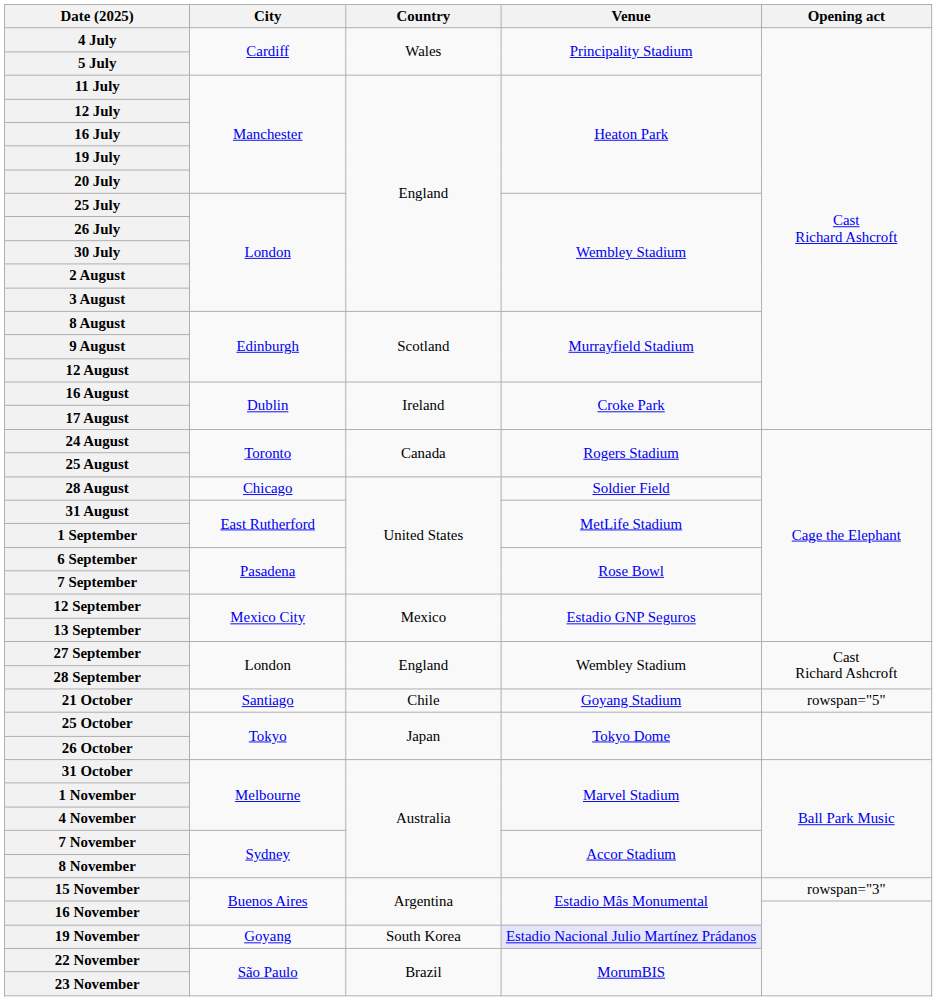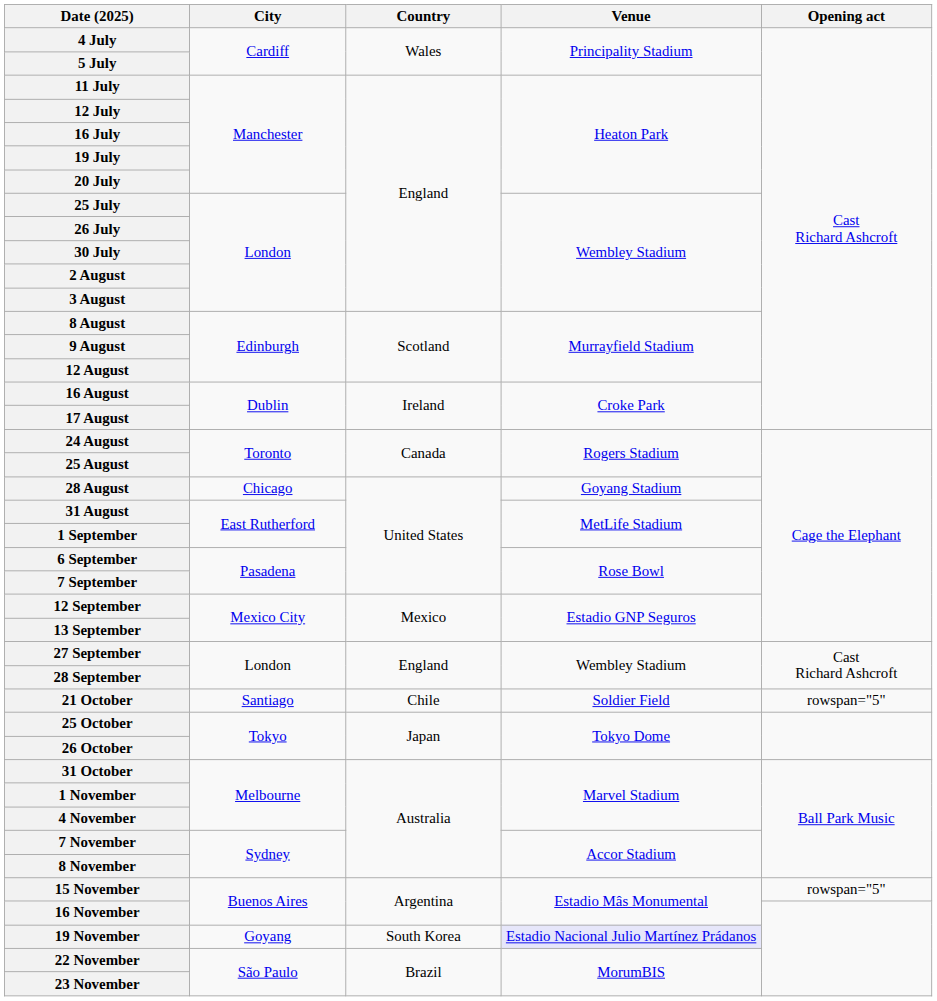(631, 488) Soldier Field -> (631, 488) Goyang Stadium
(631, 700) Goyang Stadium -> (631, 700) Soldier Field
(846, 889) rowspan="3" -> (846, 889) rowspan="5"
